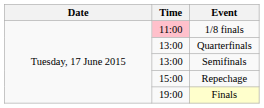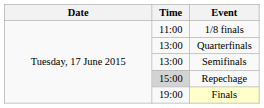(171, 29) pink background -> (171, 29) no background
(171, 78) no background -> (171, 78) lightgrey background
